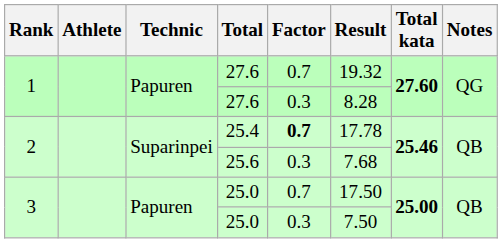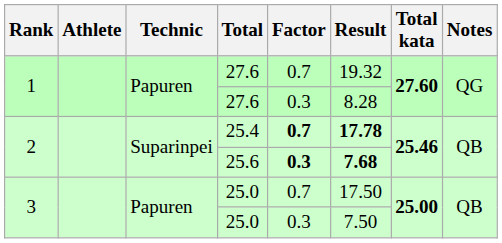(361, 131) normal -> (361, 131) bold
(299, 161) normal -> (299, 161) bold
(361, 161) normal -> (361, 161) bold
